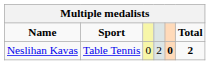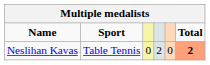(170, 51) bold -> (170, 51) normal
(190, 51) no background -> (190, 51) lightsalmon background
